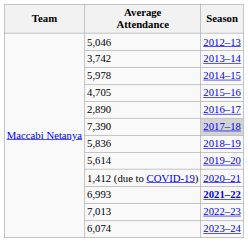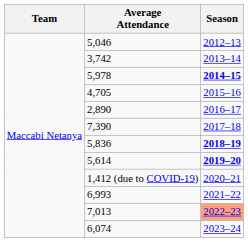(222, 76) normal -> (222, 76) bold
(222, 127) lightgrey background -> (222, 127) no background
(222, 144) normal -> (222, 144) bold
(222, 161) normal -> (222, 161) bold
(222, 195) bold -> (222, 195) normal
(222, 212) no background -> (222, 212) lightsalmon background
